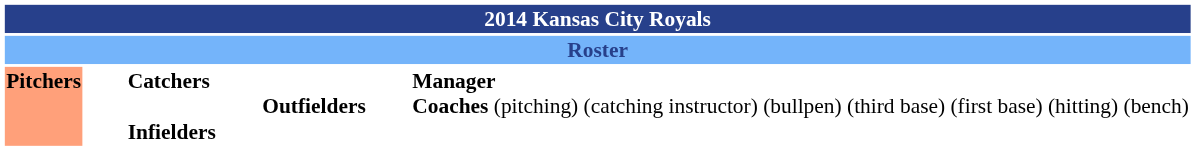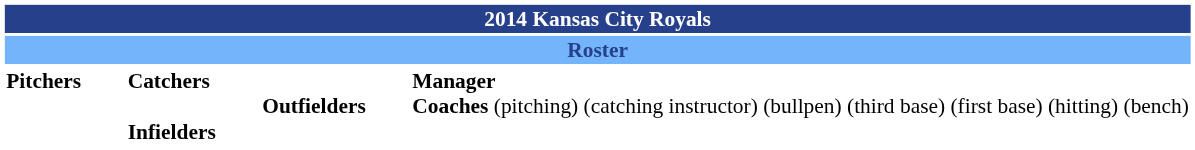(44, 80) lightsalmon background -> (44, 80) no background
